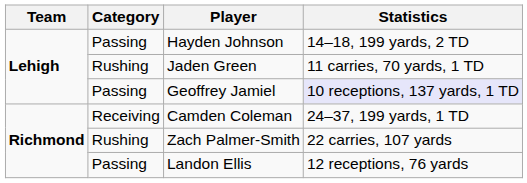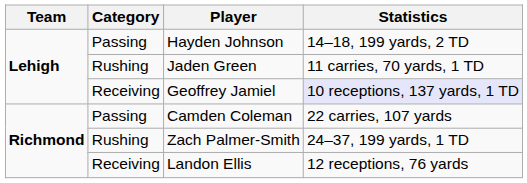(119, 91) Passing -> (126, 91) Receiving
(126, 115) Receiving -> (119, 115) Passing
(388, 115) 24–37, 199 yards, 1 TD -> (379, 115) 22 carries, 107 yards
(379, 140) 22 carries, 107 yards -> (388, 140) 24–37, 199 yards, 1 TD
(119, 165) Passing -> (126, 165) Receiving
